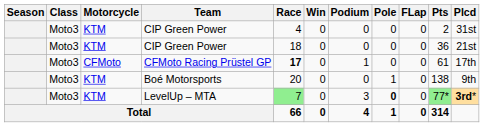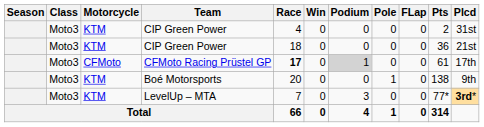(366, 63) no background -> (366, 63) lightgrey background
(299, 96) lightgreen background -> (299, 96) no background
(393, 96) bold -> (393, 96) normal
(441, 96) lightgreen background -> (441, 96) no background
